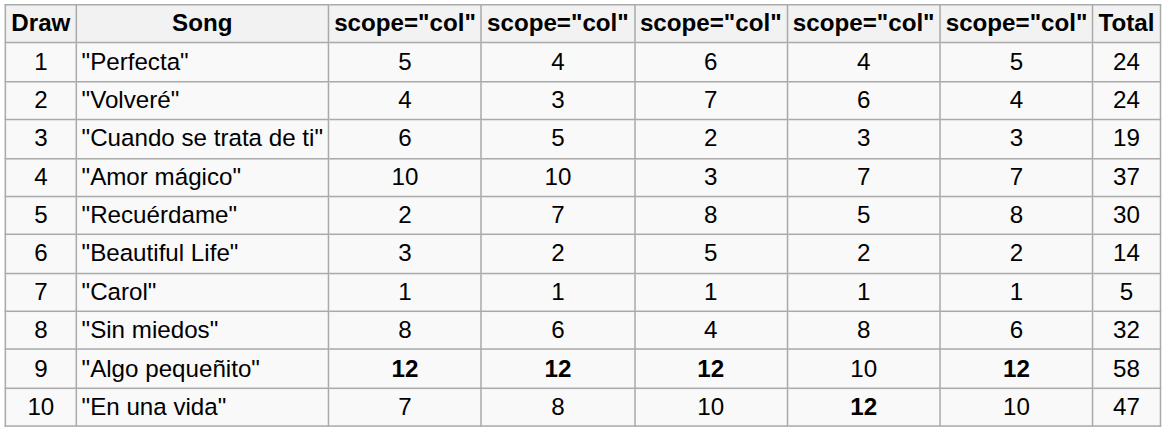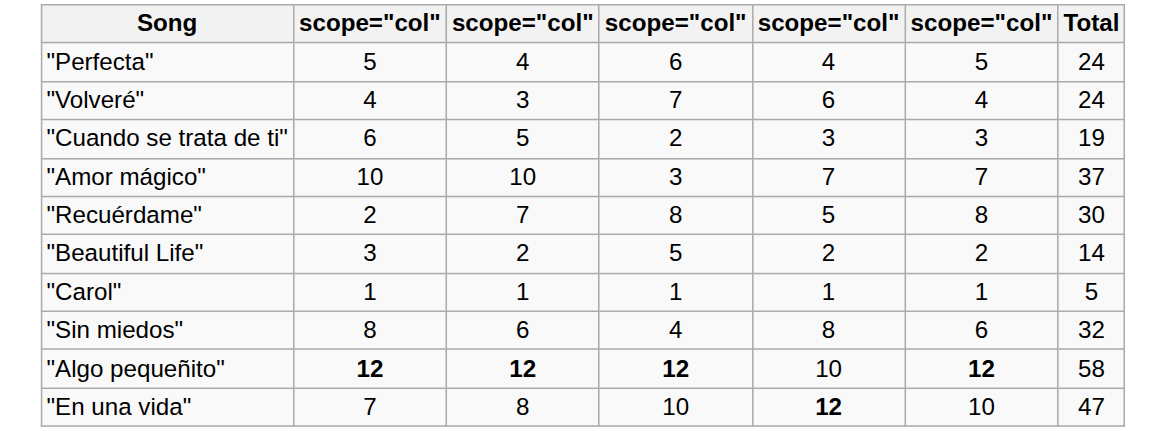- column: (41, 23)
